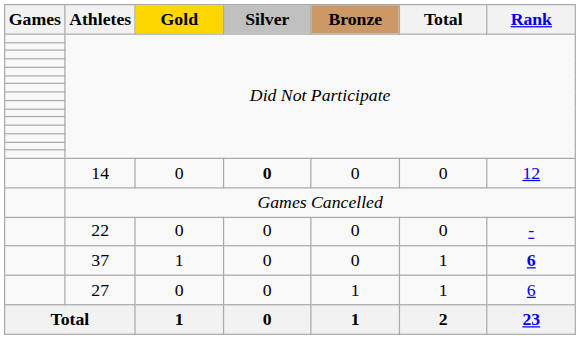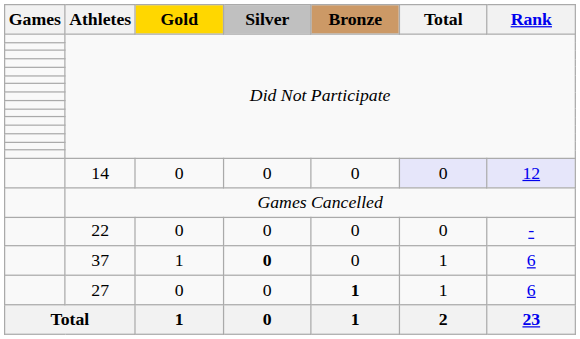(267, 173) bold -> (267, 173) normal
(443, 173) no background -> (443, 173) lavender background
(531, 173) no background -> (531, 173) lavender background
(267, 260) normal -> (267, 260) bold
(531, 260) bold -> (531, 260) normal
(355, 290) normal -> (355, 290) bold
